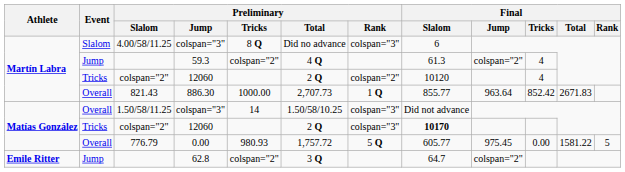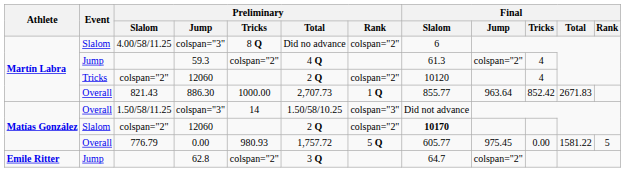(375, 44) colspan="3" -> (375, 44) colspan="2"
(95, 126) Tricks -> (96, 126) Slalom
(375, 126) colspan="3" -> (375, 126) colspan="2"
